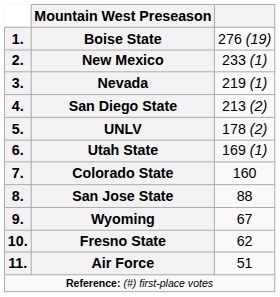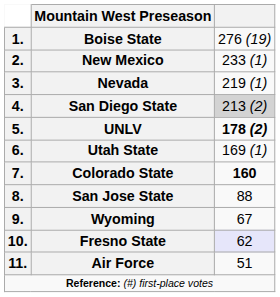(245, 106) no background -> (245, 106) lightgrey background
(245, 129) normal -> (245, 129) bold
(245, 174) normal -> (245, 174) bold
(245, 241) no background -> (245, 241) lavender background
